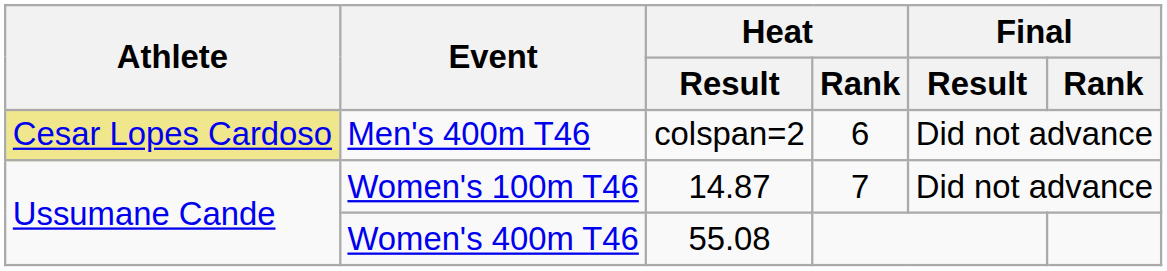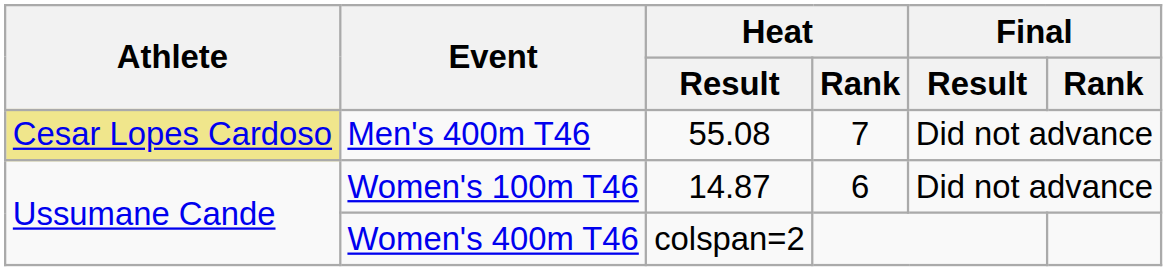(729, 135) colspan=2 -> (729, 135) 55.08
(860, 135) 6 -> (860, 135) 7
(860, 187) 7 -> (860, 187) 6
(729, 239) 55.08 -> (729, 239) colspan=2
